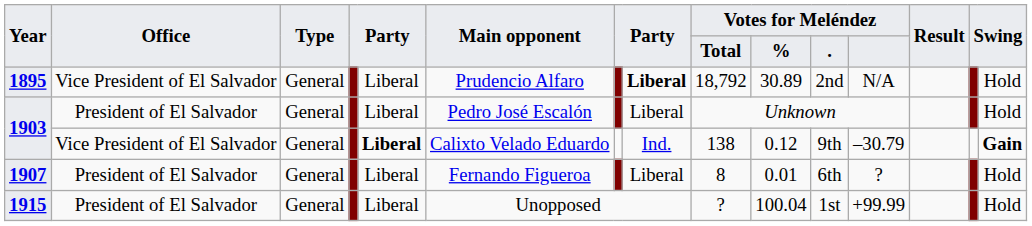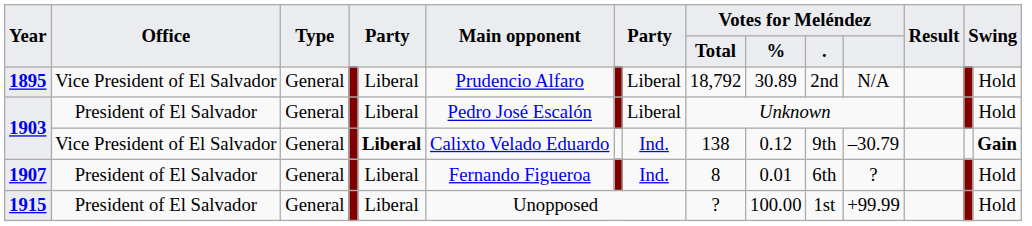(657, 82) bold -> (654, 82) normal
(657, 174) Liberal -> (654, 174) Ind.
(781, 205) 100.04 -> (776, 205) 100.00
